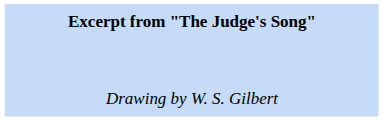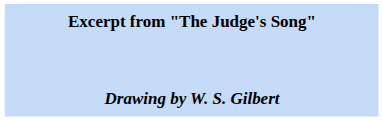(192, 98) normal -> (192, 98) bold
